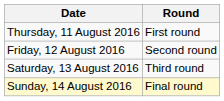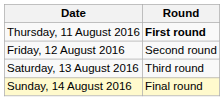(173, 31) normal -> (176, 31) bold
